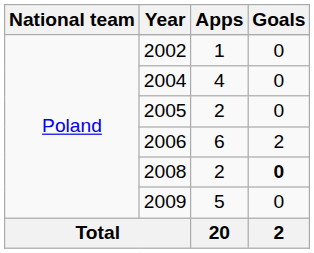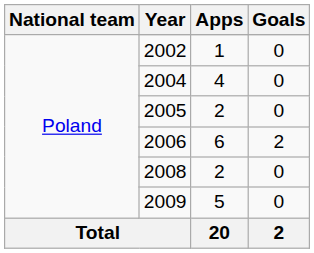(279, 171) bold -> (279, 171) normal
